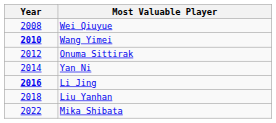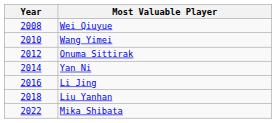(31, 40) bold -> (31, 40) normal
(31, 82) bold -> (31, 82) normal
